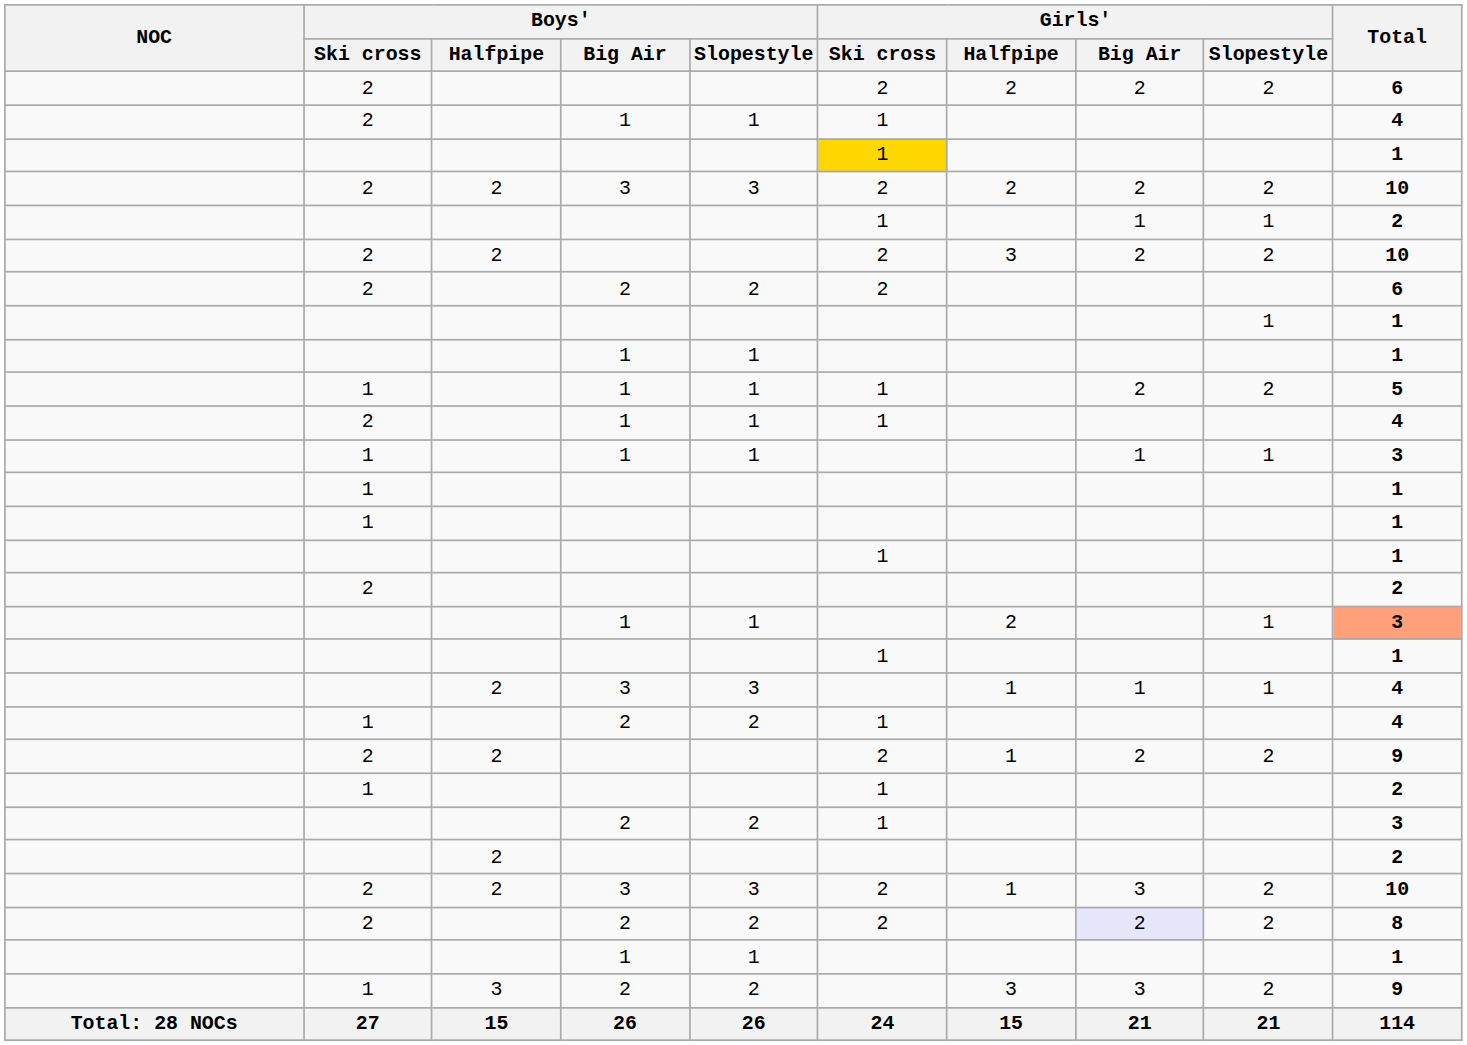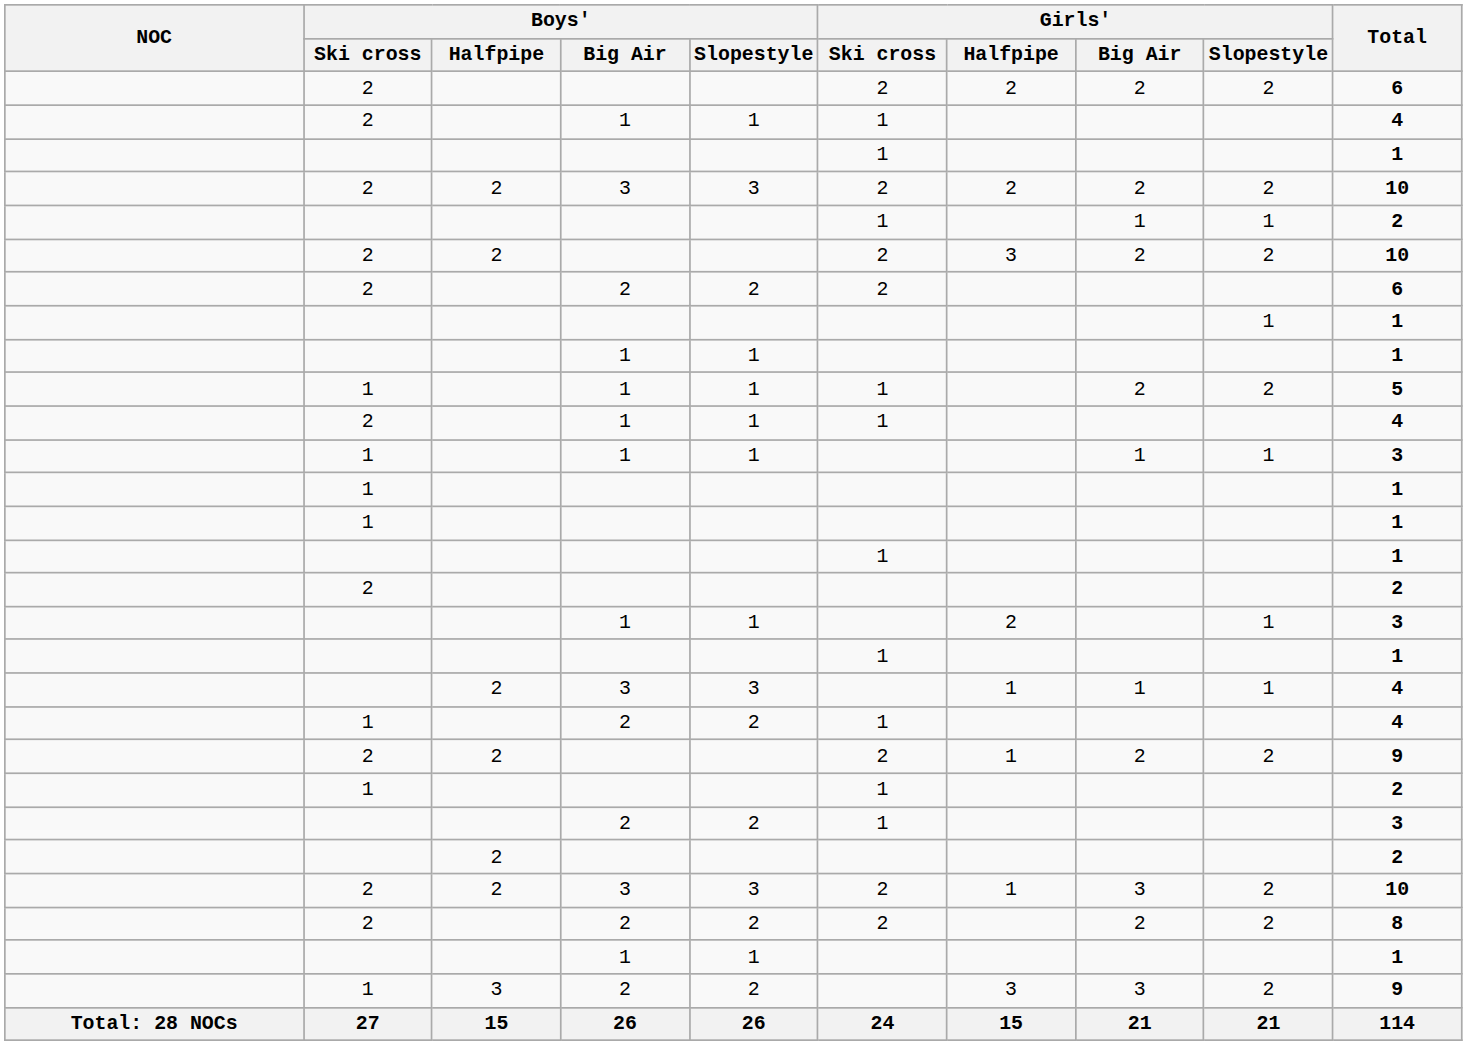(882, 155) gold background -> (882, 155) no background
(1397, 623) lightsalmon background -> (1397, 623) no background
(1140, 923) lavender background -> (1140, 923) no background
